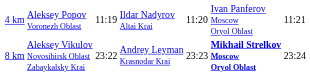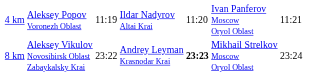(197, 55) normal -> (197, 55) bold
(246, 55) bold -> (244, 55) normal
